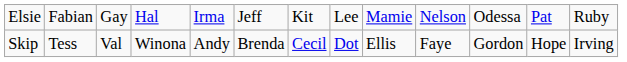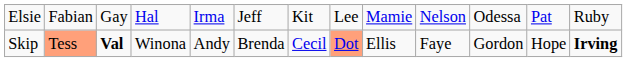(63, 43) no background -> (63, 43) lightsalmon background
(111, 43) normal -> (112, 43) bold
(346, 43) no background -> (346, 43) lightsalmon background
(594, 43) normal -> (596, 43) bold
